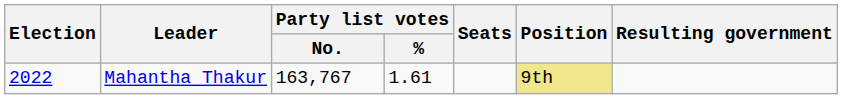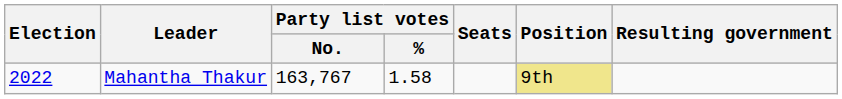(410, 78) 1.61 -> (410, 78) 1.58
